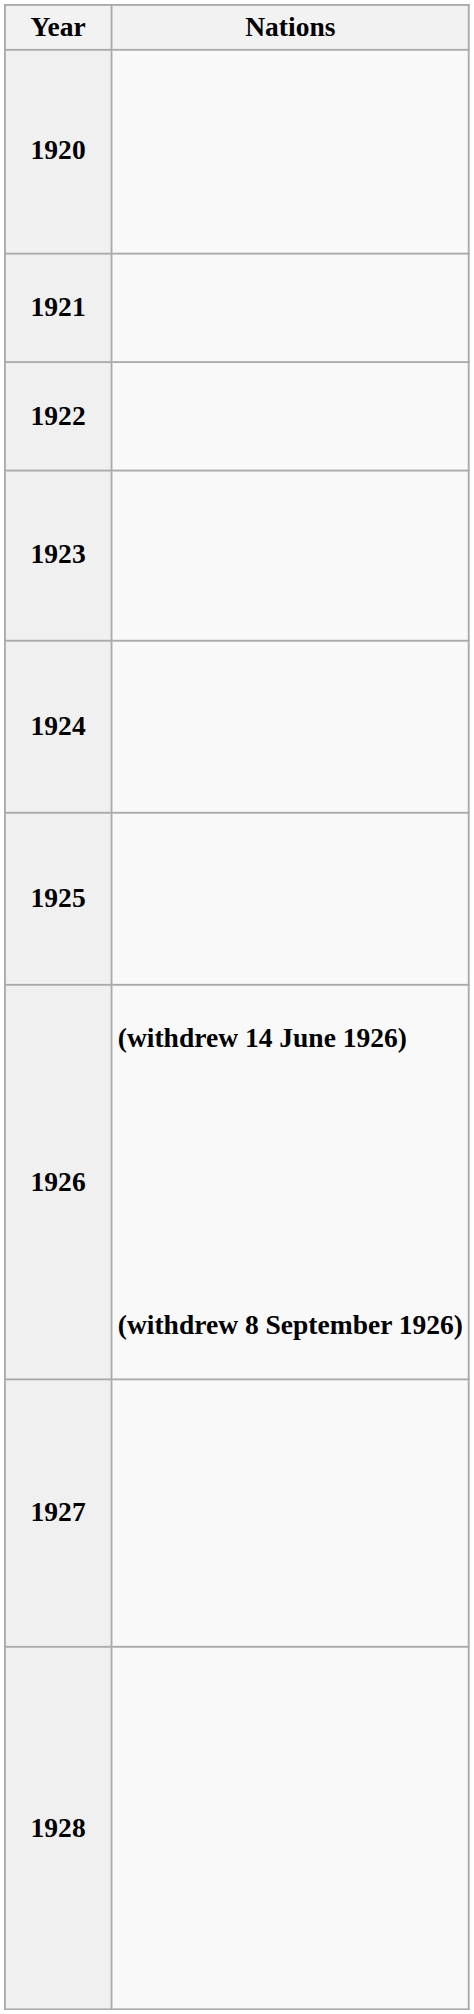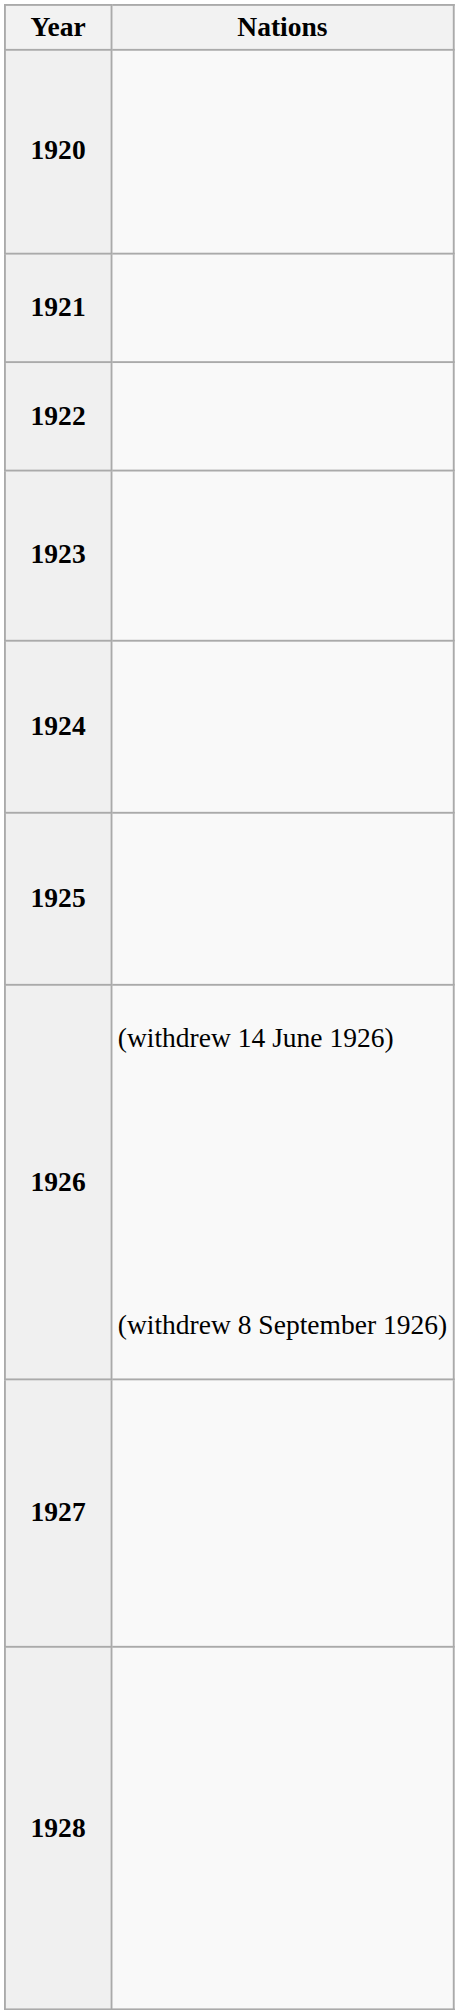(290, 1181) bold -> (282, 1181) normal
